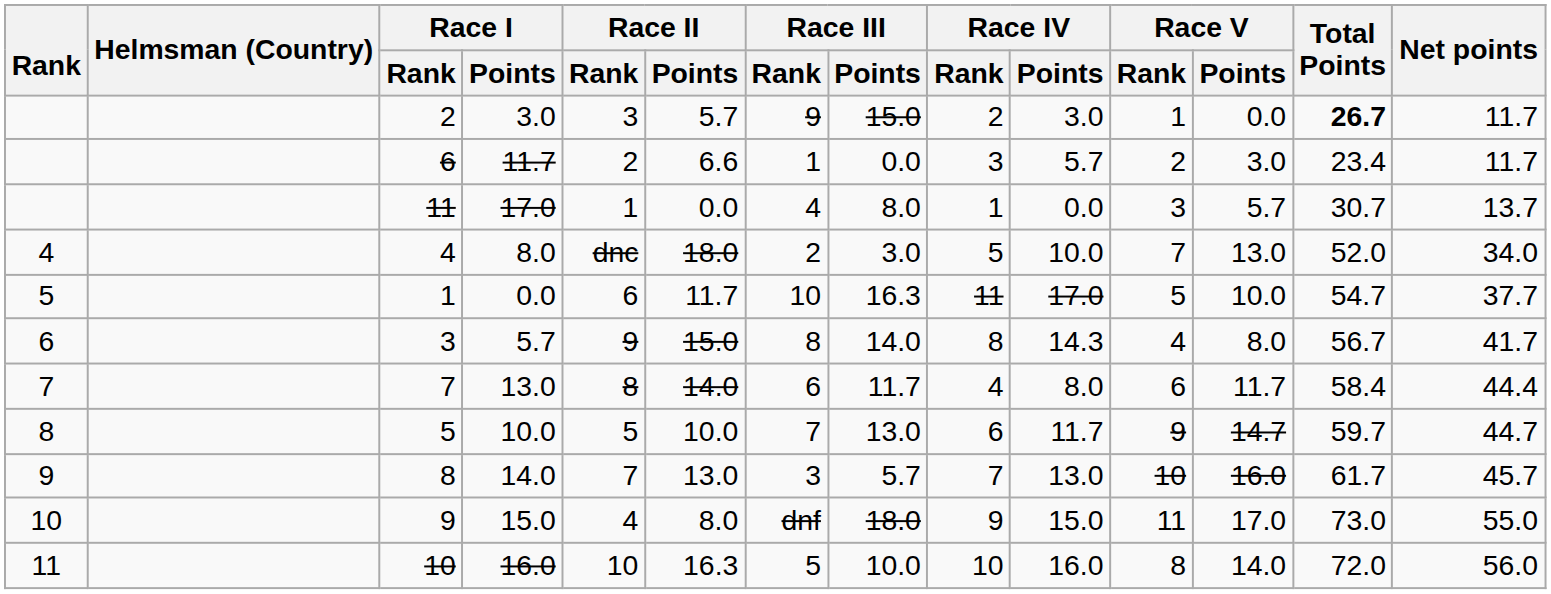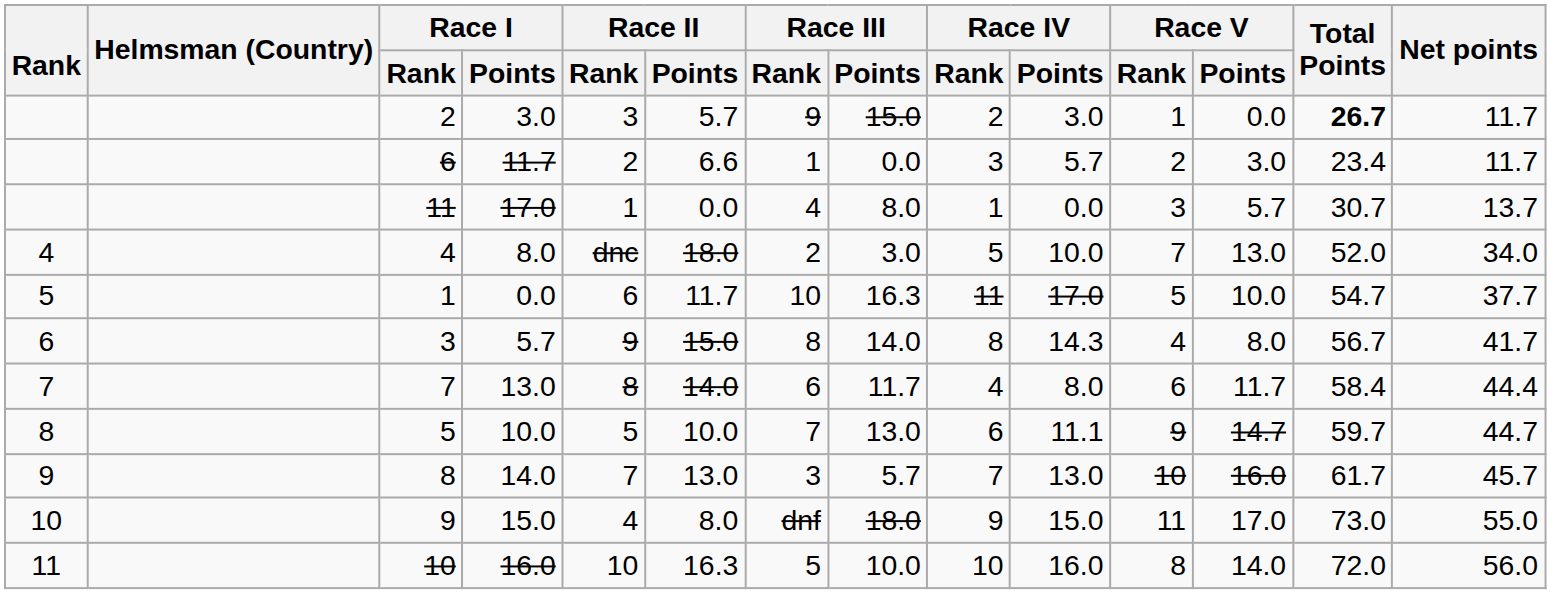(1077, 431) 11.7 -> (1077, 431) 11.1
